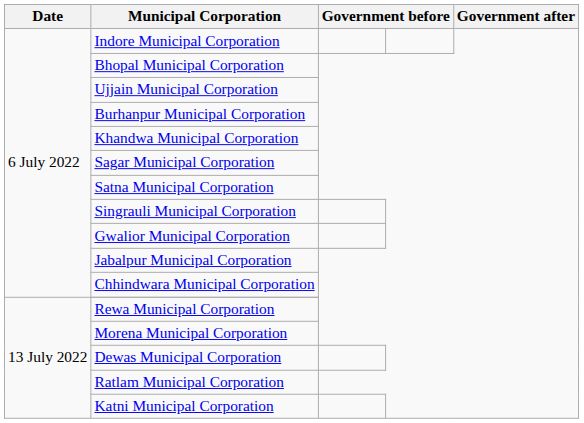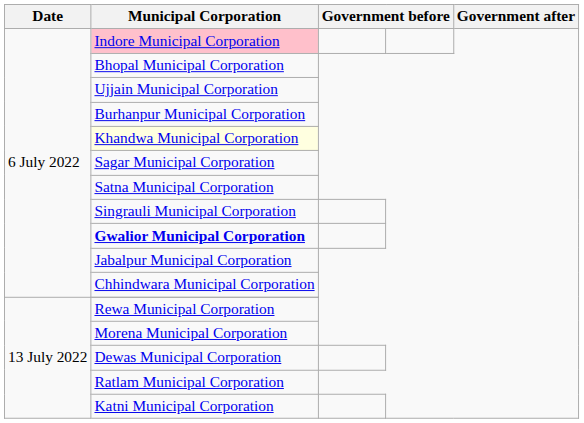(187, 41) no background -> (187, 41) pink background
(196, 138) no background -> (196, 138) lightyellow background
(192, 235) normal -> (200, 235) bold
